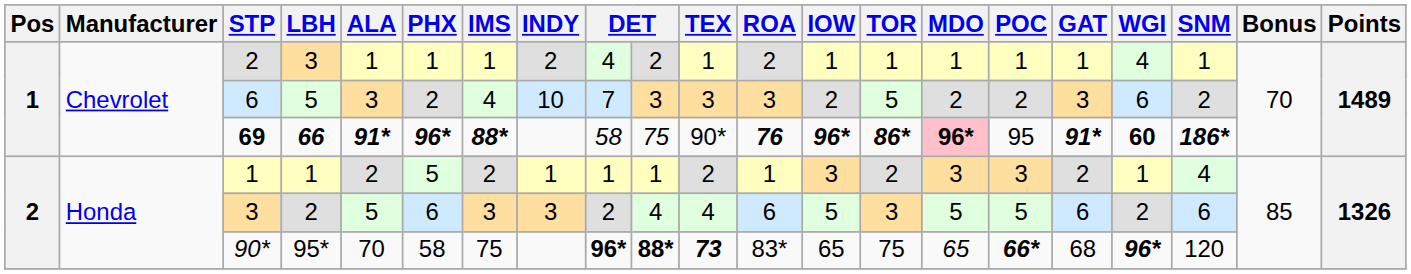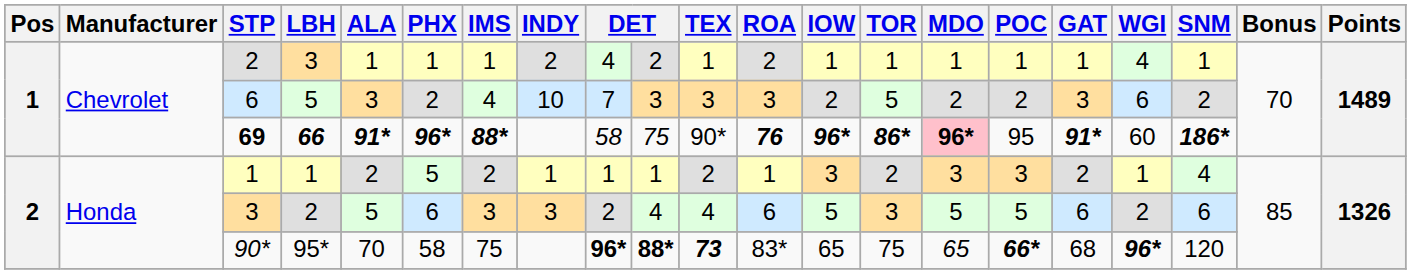(1142, 137) bold -> (1142, 137) normal
